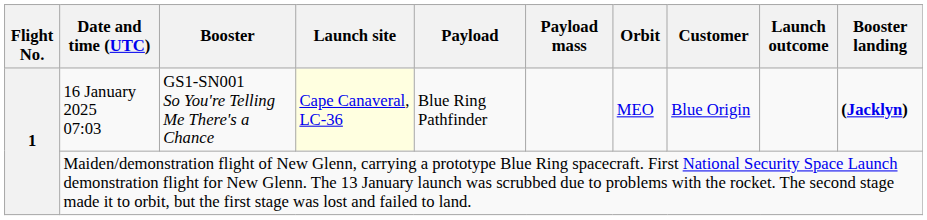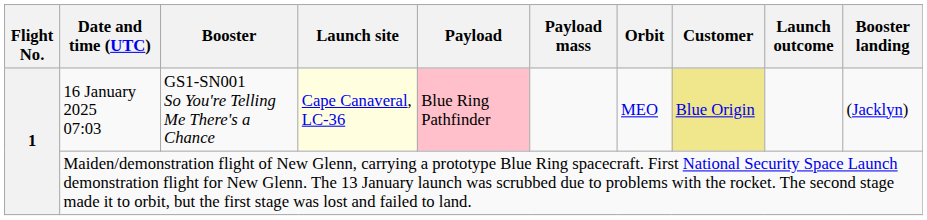(453, 109) no background -> (456, 109) pink background
(711, 109) no background -> (715, 109) khaki background
(875, 109) bold -> (877, 109) normal
